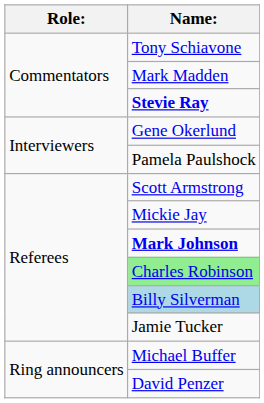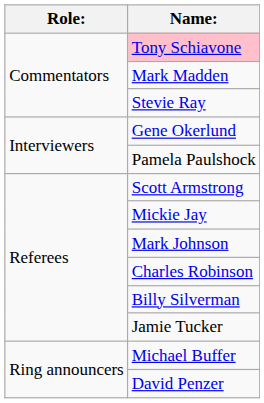(187, 47) no background -> (187, 47) pink background
(170, 103) bold -> (169, 103) normal
(185, 243) bold -> (180, 243) normal
(192, 271) lightgreen background -> (192, 271) no background
(186, 299) lightblue background -> (186, 299) no background
